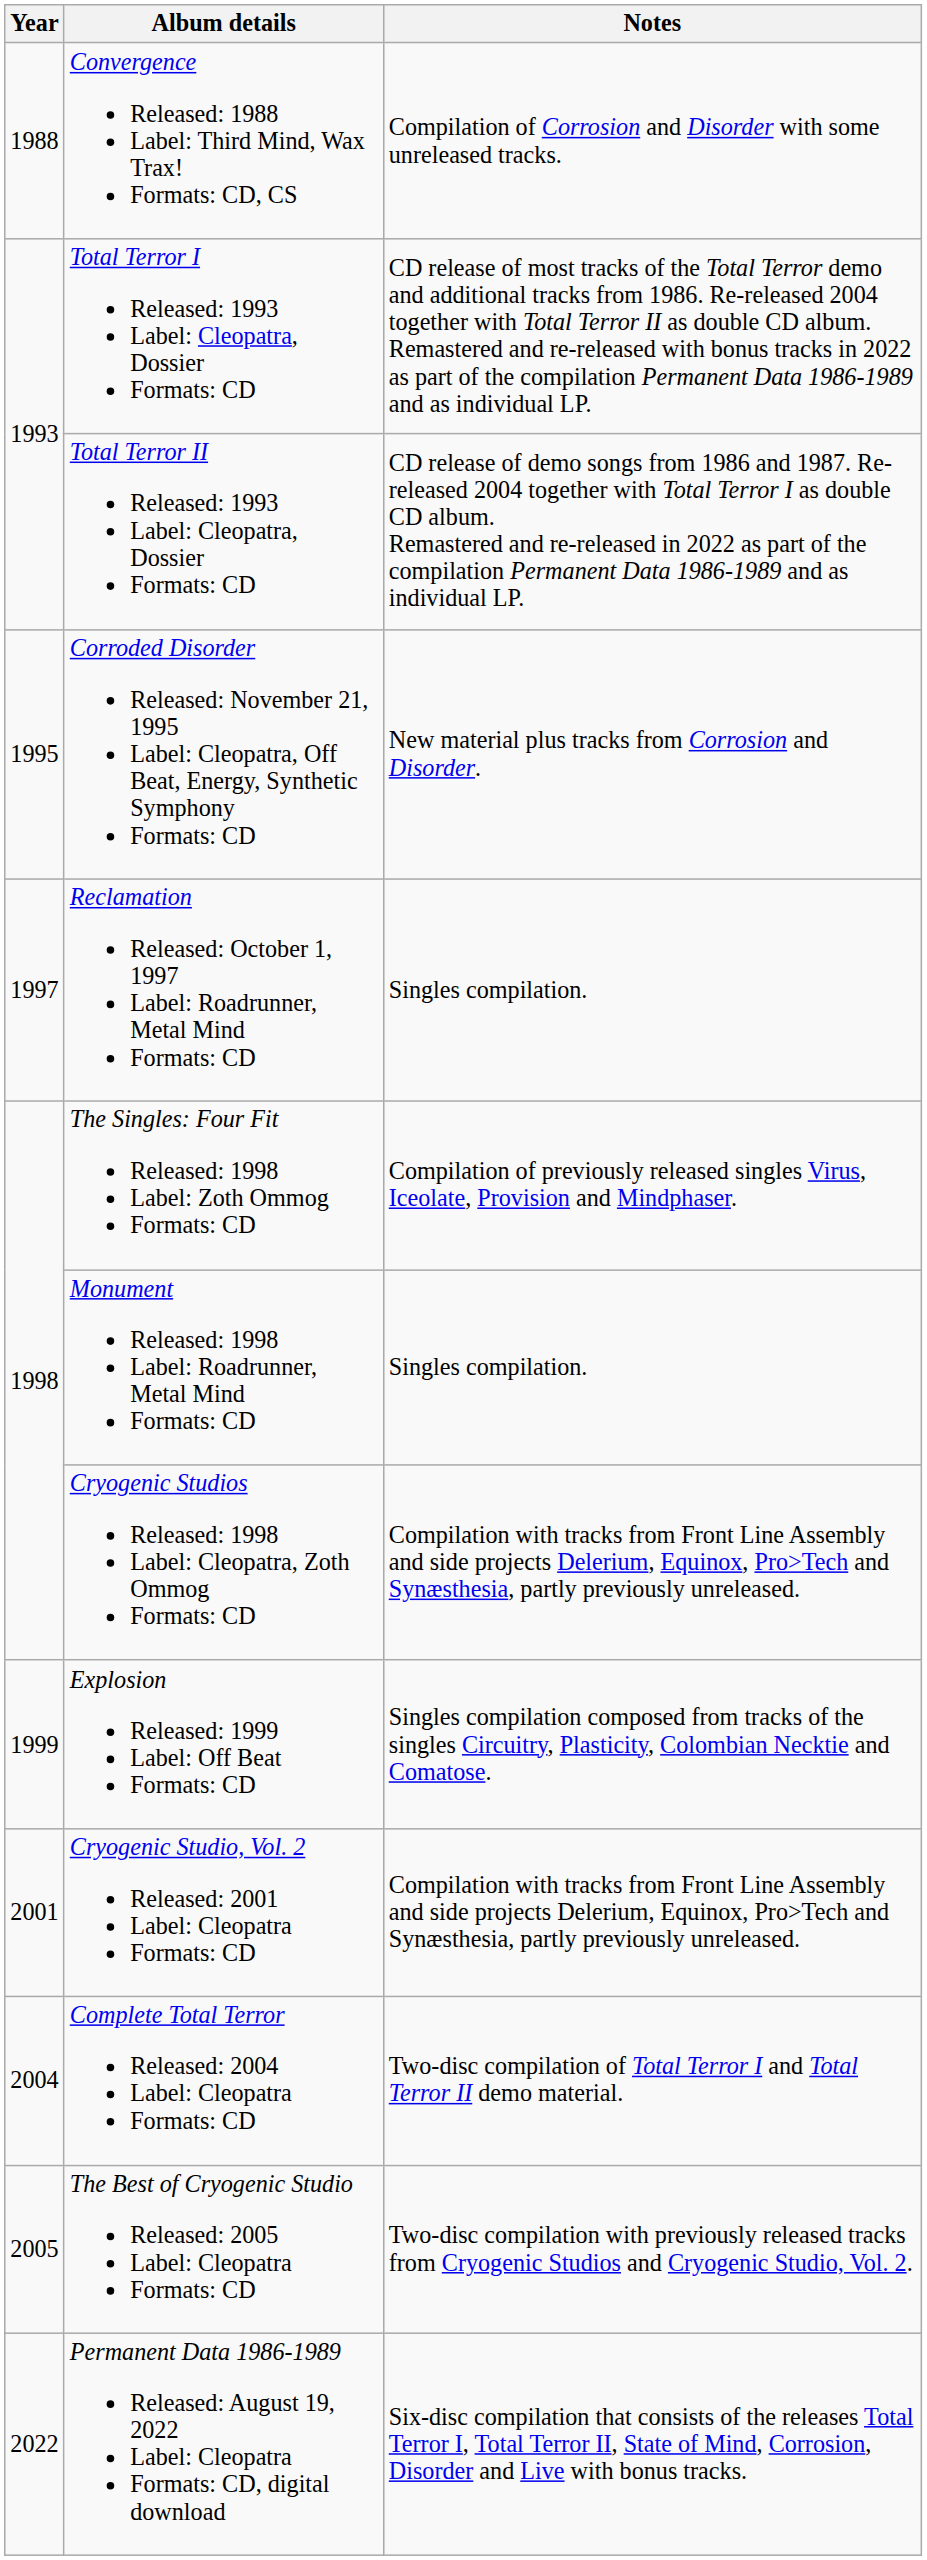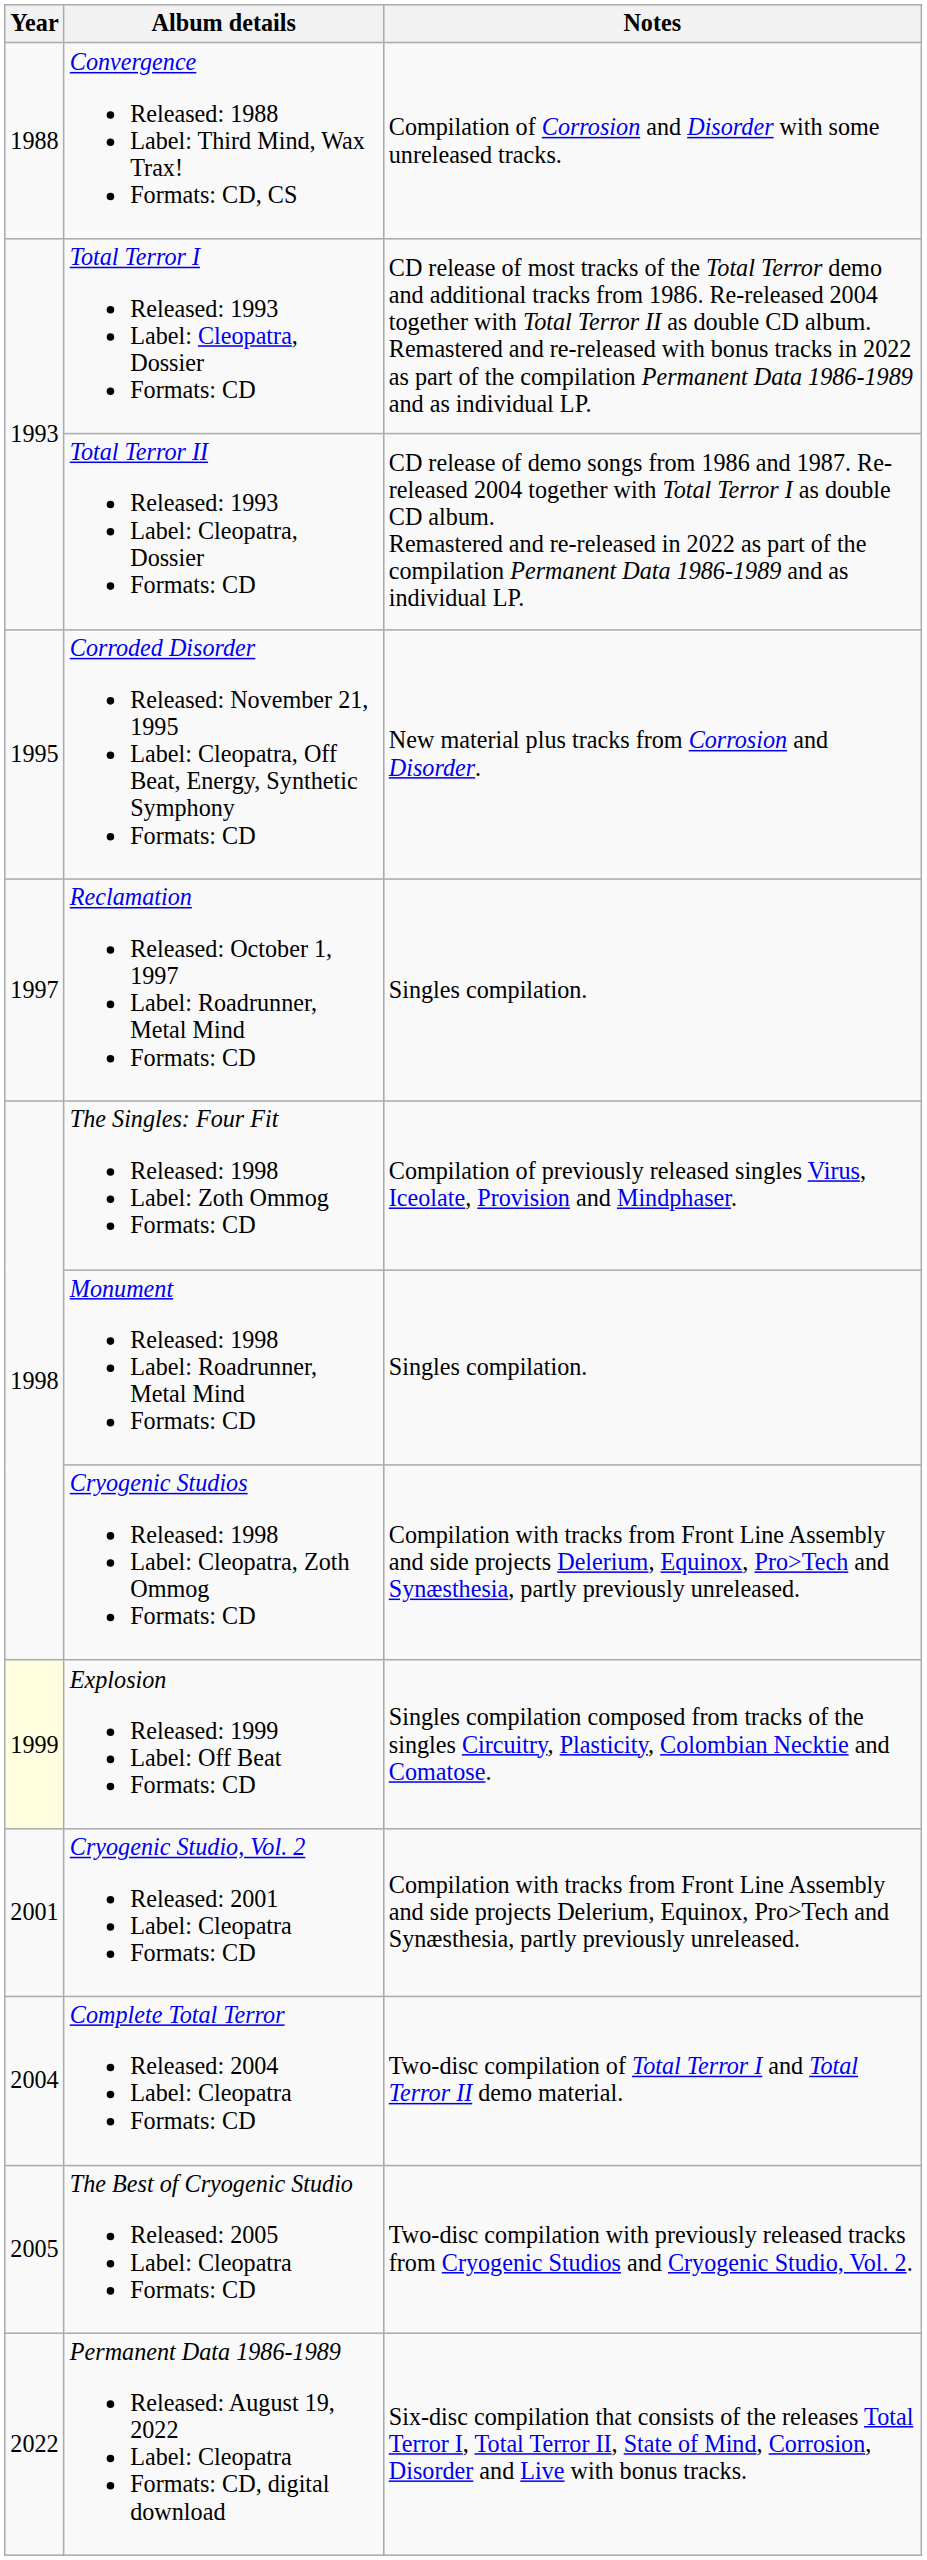(34, 1744) no background -> (34, 1744) lightyellow background
